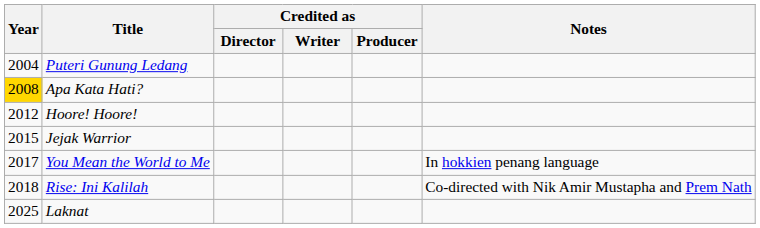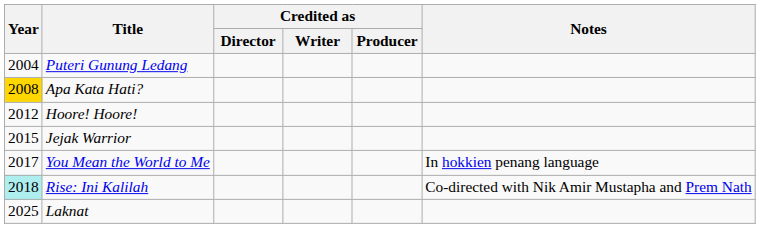(23, 187) no background -> (23, 187) paleturquoise background
